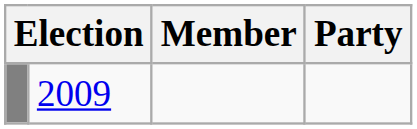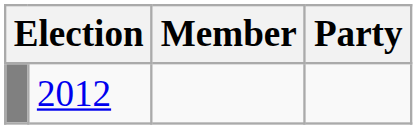(74, 92) 2009 -> (74, 92) 2012
